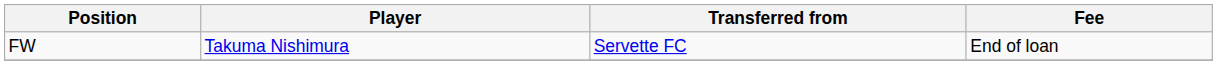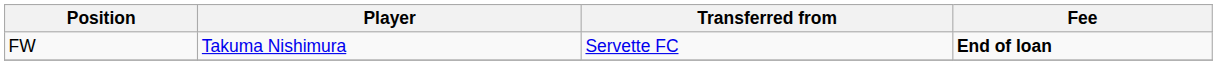(1014, 45) normal -> (1004, 45) bold
